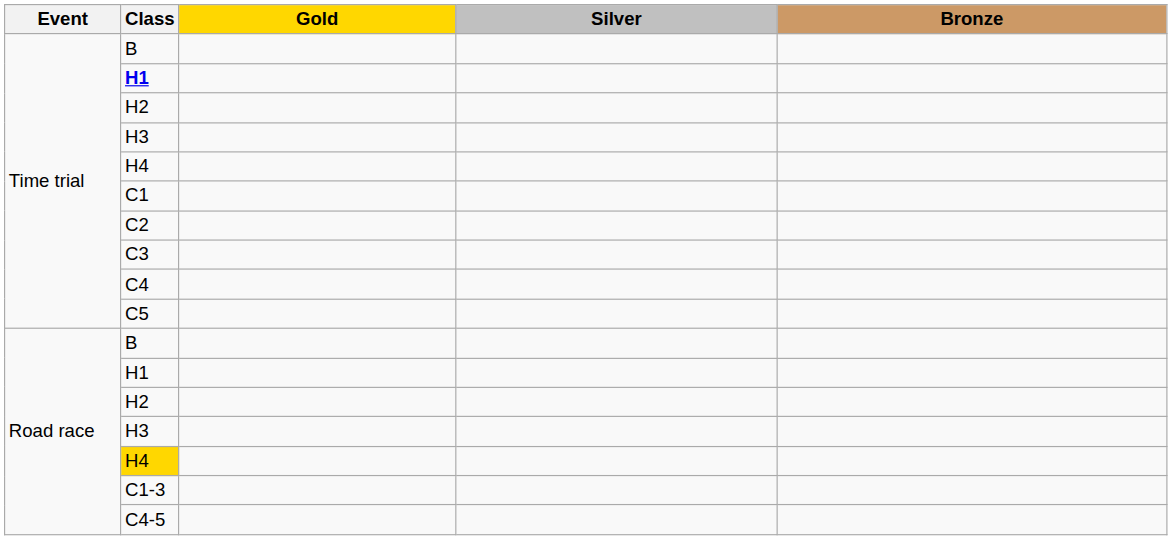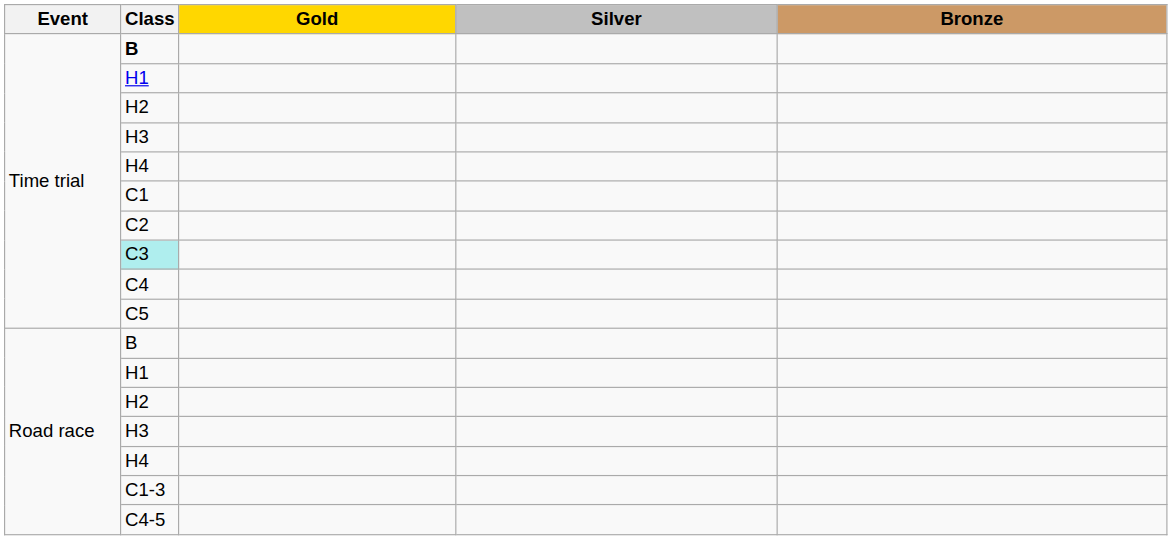(131, 48) normal -> (132, 48) bold
(137, 78) bold -> (137, 78) normal
(137, 254) no background -> (137, 254) paleturquoise background
(137, 460) gold background -> (137, 460) no background
